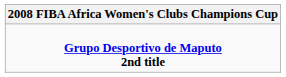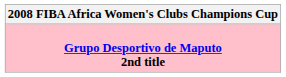(143, 55) no background -> (143, 55) pink background
